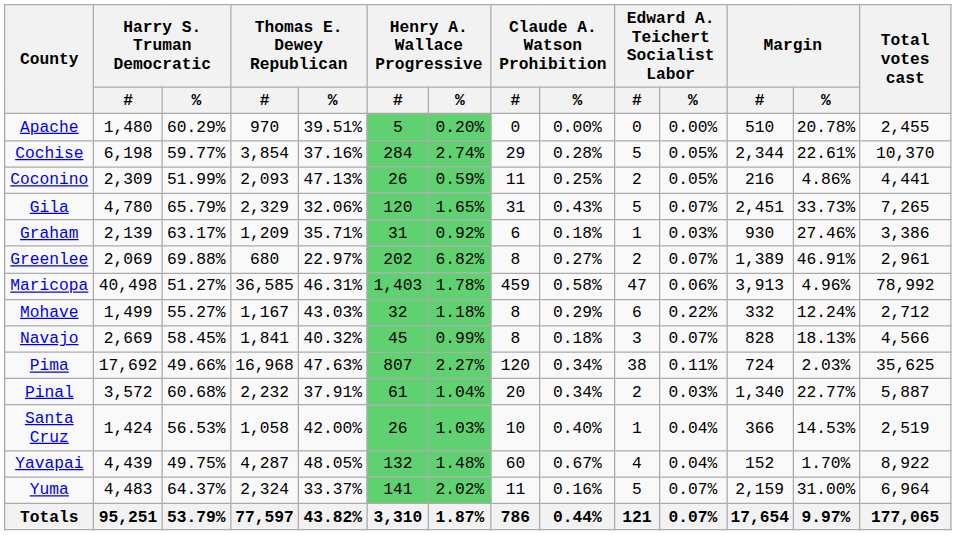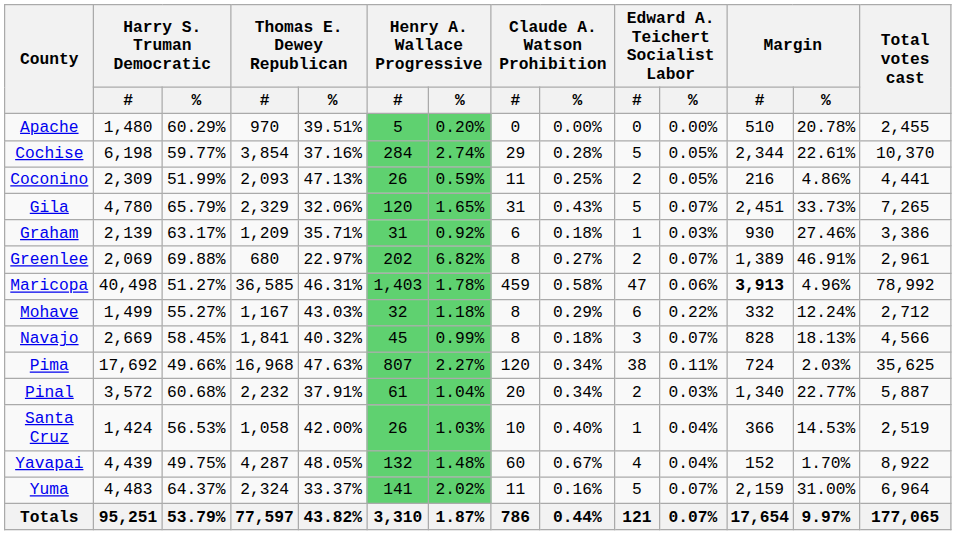(760, 286) normal -> (760, 286) bold
